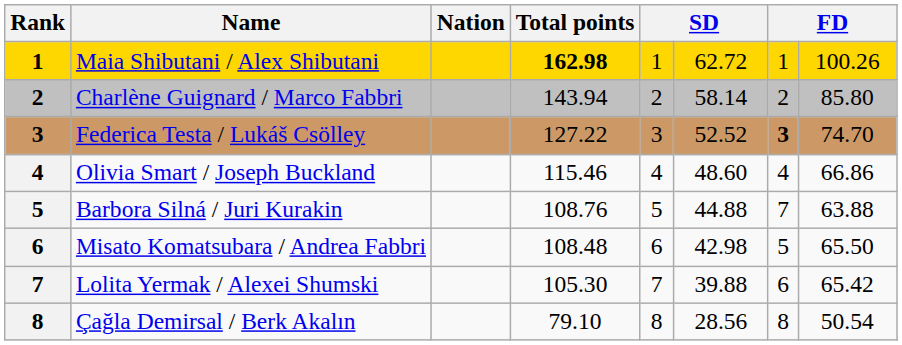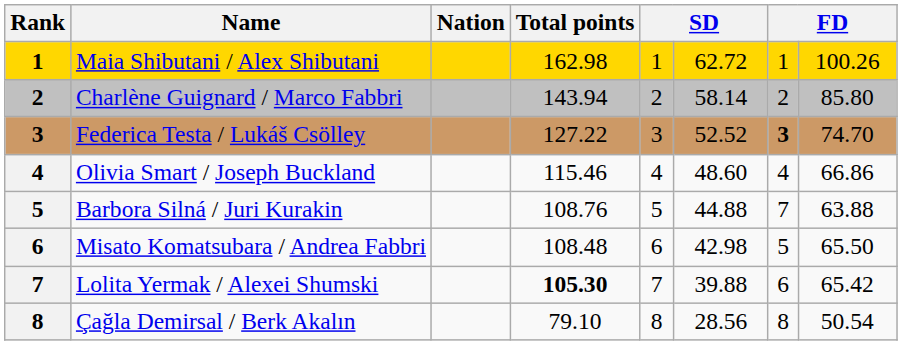(575, 60) bold -> (575, 60) normal
(575, 284) normal -> (575, 284) bold
